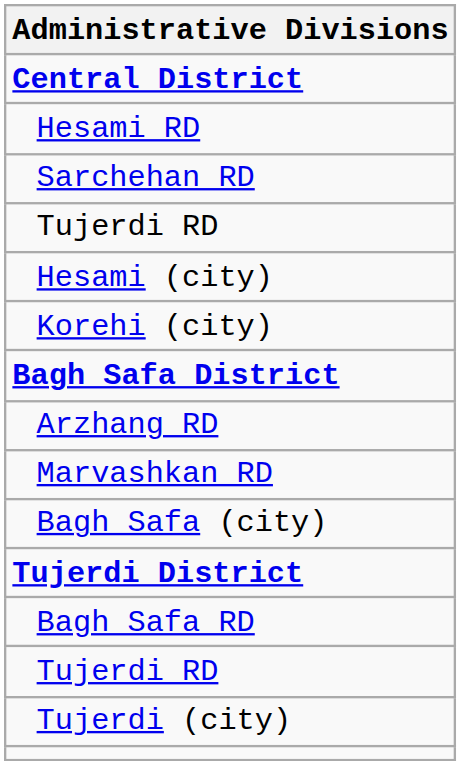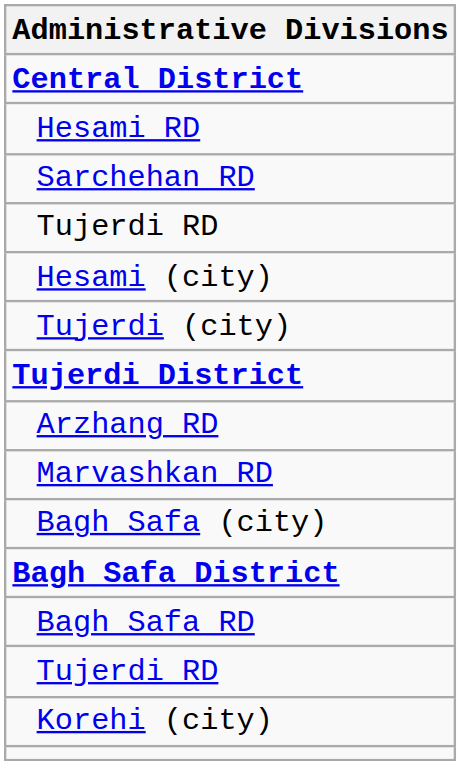(155, 326) Korehi (city) -> (164, 326) Tujerdi (city)
(176, 375) Bagh Safa District -> (158, 375) Tujerdi District
(158, 573) Tujerdi District -> (176, 573) Bagh Safa District
(164, 721) Tujerdi (city) -> (155, 721) Korehi (city)
